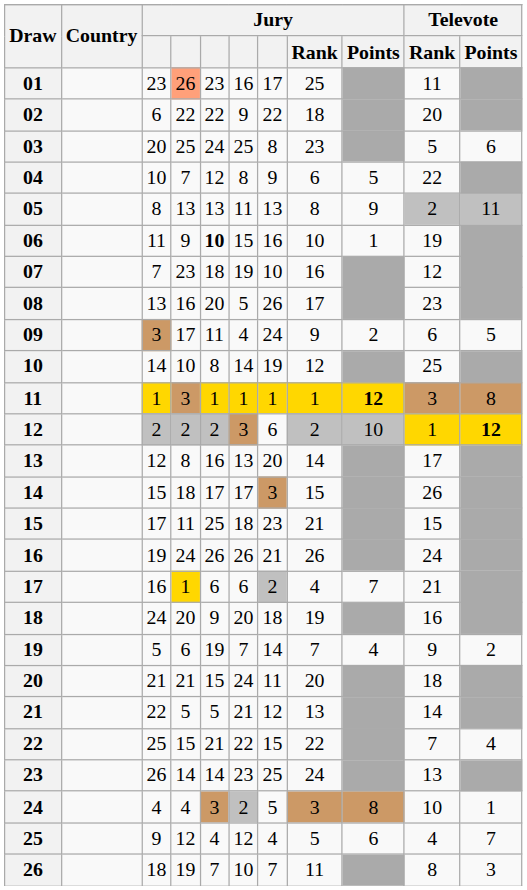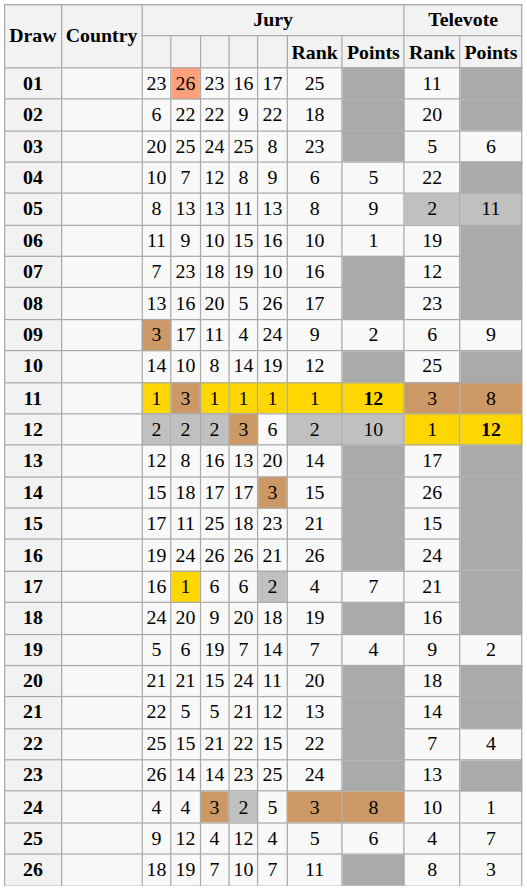(214, 240) bold -> (214, 240) normal
(491, 334) 5 -> (491, 334) 9
